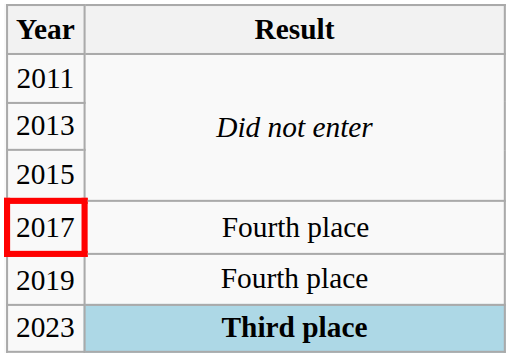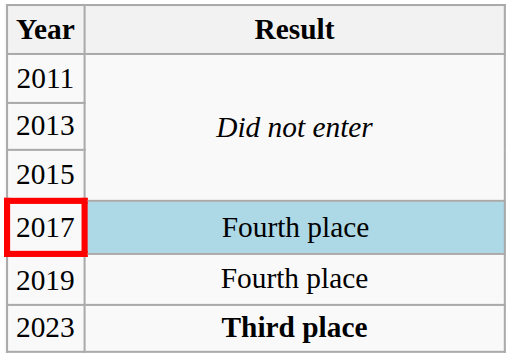(296, 226) no background -> (296, 226) lightblue background
(295, 327) lightblue background -> (295, 327) no background
